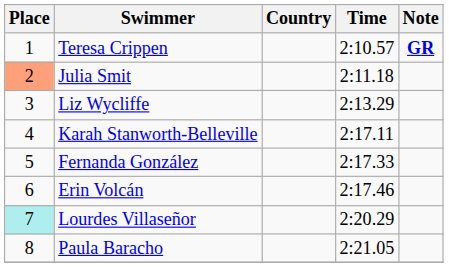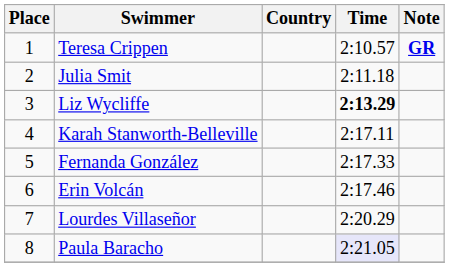(29, 76) lightsalmon background -> (29, 76) no background
(367, 104) normal -> (367, 104) bold
(29, 219) paleturquoise background -> (29, 219) no background
(367, 248) no background -> (367, 248) lavender background
